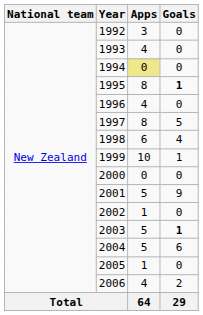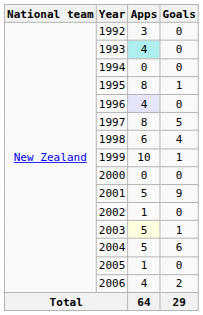(144, 49) no background -> (144, 49) paleturquoise background
(144, 67) khaki background -> (144, 67) no background
(179, 85) bold -> (179, 85) normal
(144, 103) no background -> (144, 103) lavender background
(144, 230) no background -> (144, 230) lightyellow background
(179, 230) bold -> (179, 230) normal
